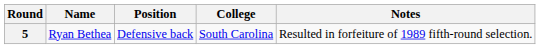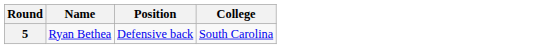- column: (406, 14)
